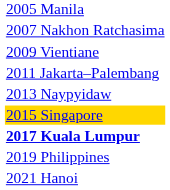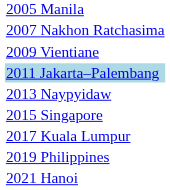(83, 72) no background -> (83, 72) lightblue background
(54, 115) gold background -> (54, 115) no background
(73, 136) bold -> (68, 136) normal
